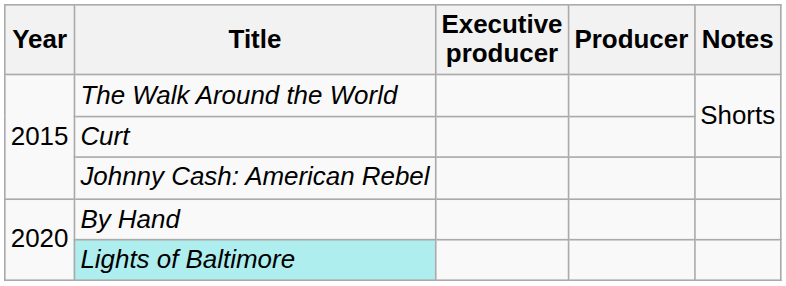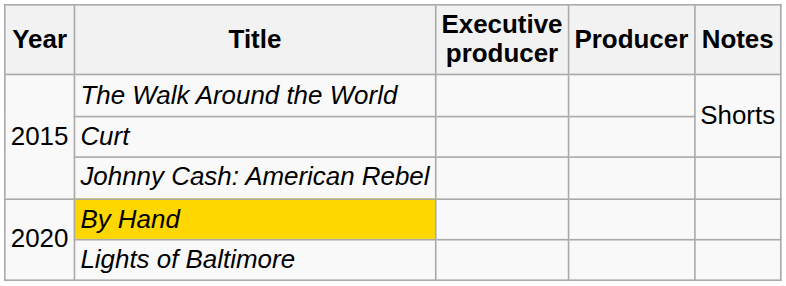(130, 218) no background -> (130, 218) gold background
(188, 259) paleturquoise background -> (188, 259) no background
